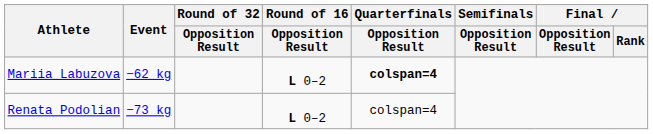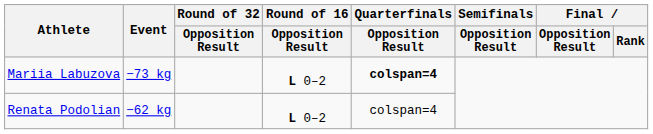(149, 75) −62 kg -> (149, 75) −73 kg
(149, 111) −73 kg -> (149, 111) −62 kg
